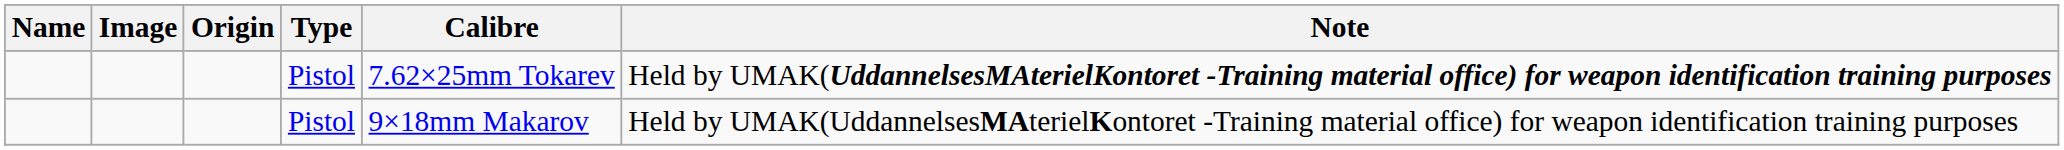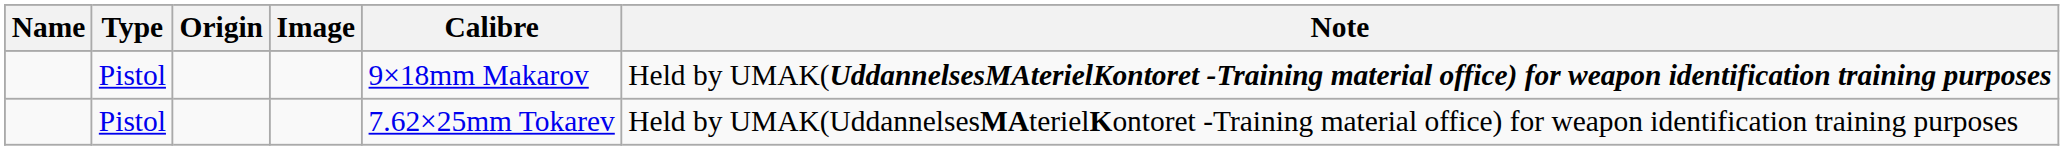columns swapped: (138, 27) <-> (321, 27)
(492, 74) 7.62×25mm Tokarev -> (479, 74) 9×18mm Makarov
(479, 121) 9×18mm Makarov -> (492, 121) 7.62×25mm Tokarev
